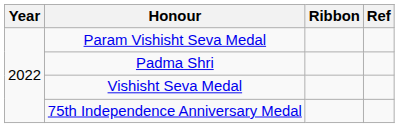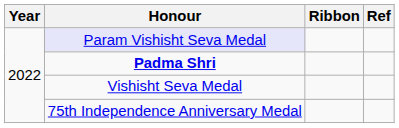(175, 39) no background -> (175, 39) lavender background
(175, 63) normal -> (175, 63) bold
